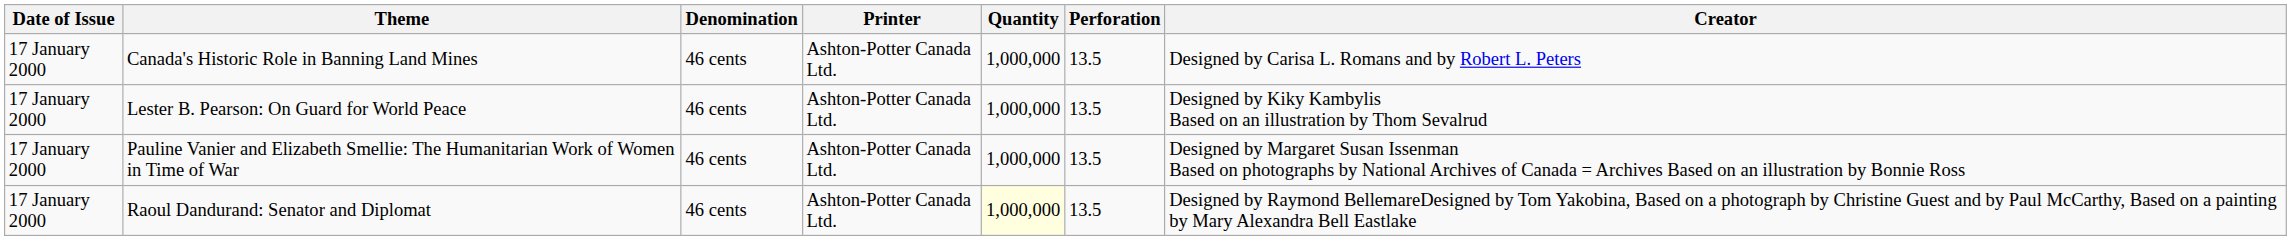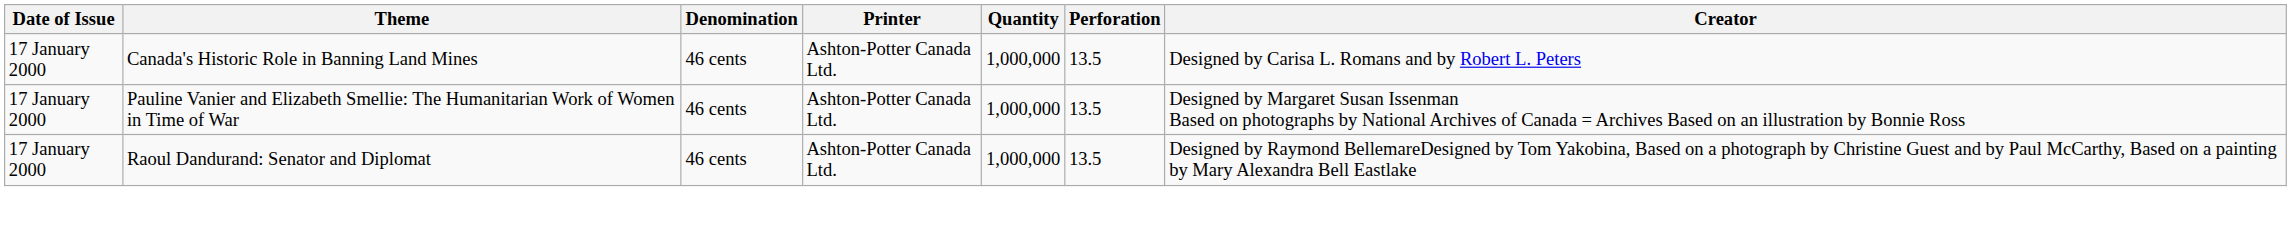- row: (297, 109)
(1023, 210) lightyellow background -> (1023, 159) no background
